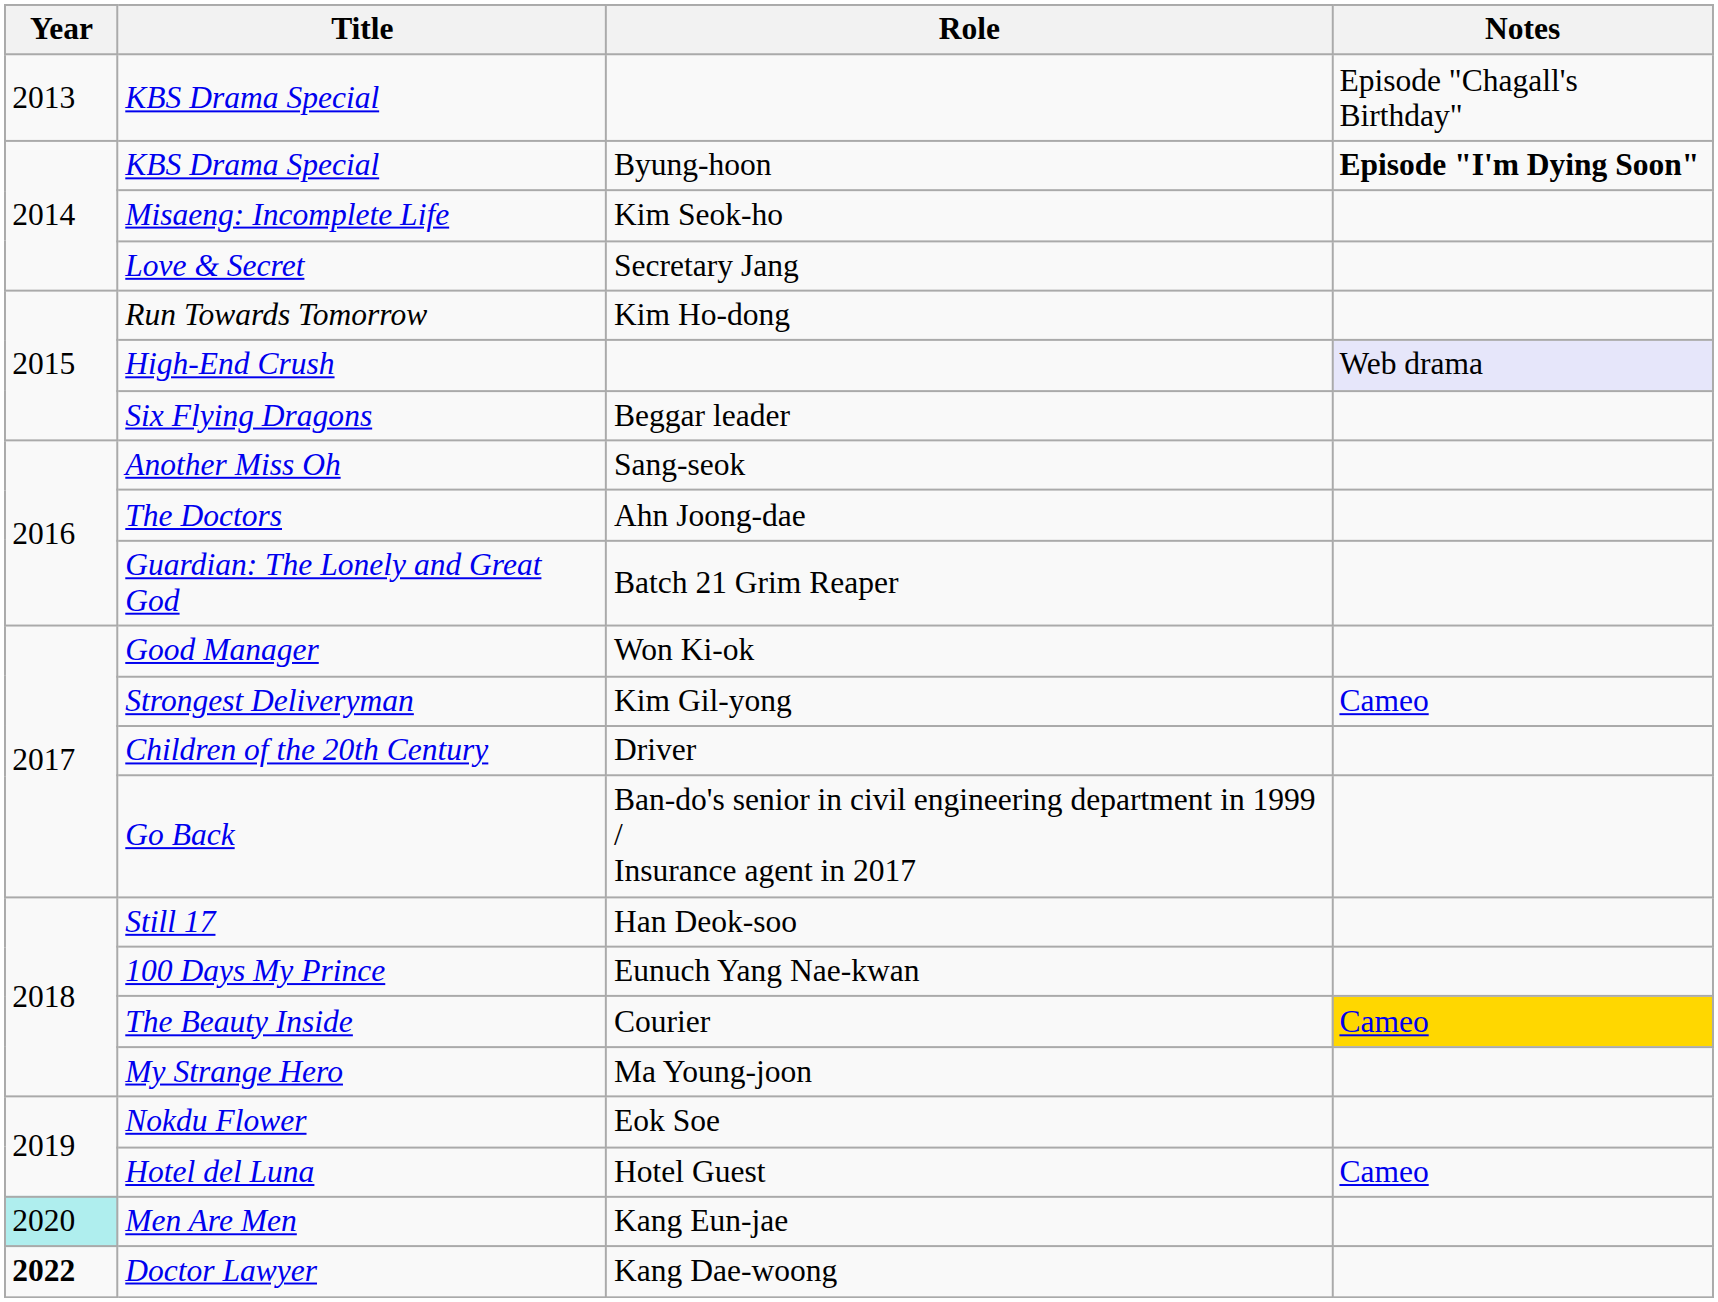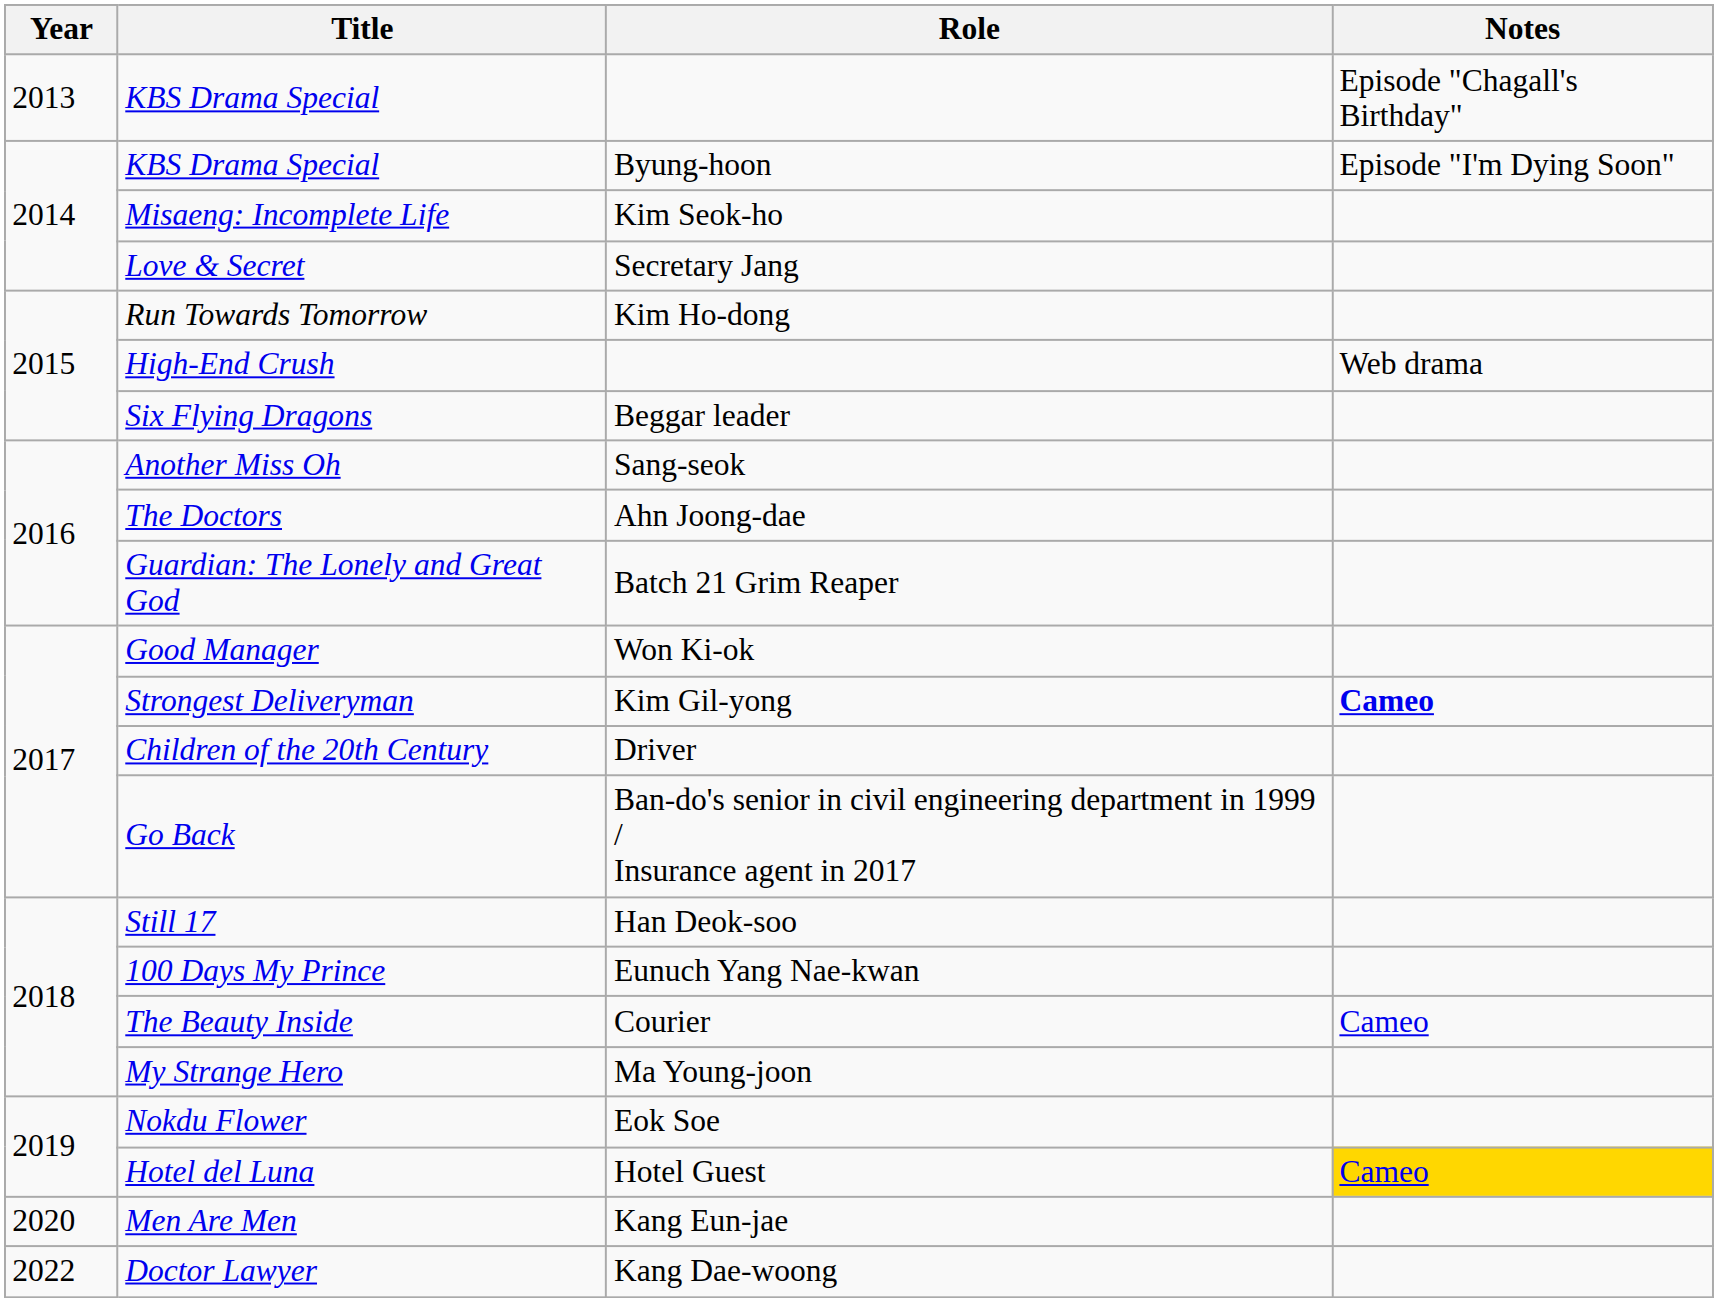(1519, 164) bold -> (1507, 164) normal
(1411, 364) lavender background -> (1411, 364) no background
(1384, 700) normal -> (1387, 700) bold
(1384, 1021) gold background -> (1384, 1021) no background
(1384, 1171) no background -> (1384, 1171) gold background
(44, 1221) paleturquoise background -> (44, 1221) no background
(44, 1271) bold -> (44, 1271) normal
